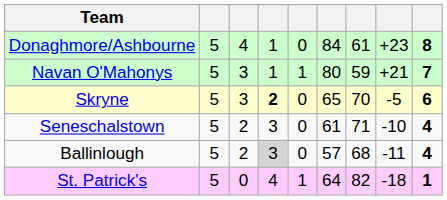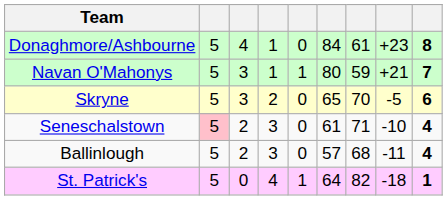(273, 99) bold -> (273, 99) normal
(214, 126) no background -> (214, 126) pink background
(273, 153) lightgrey background -> (273, 153) no background
